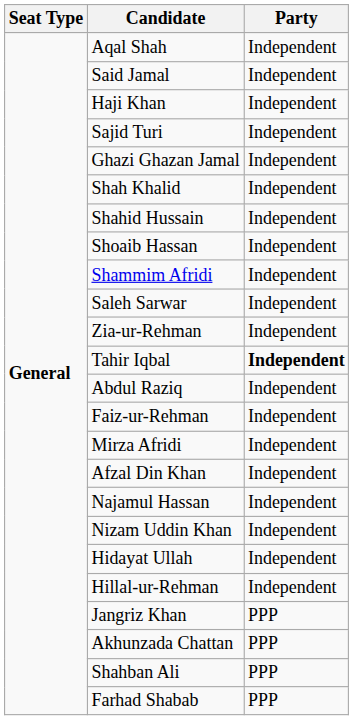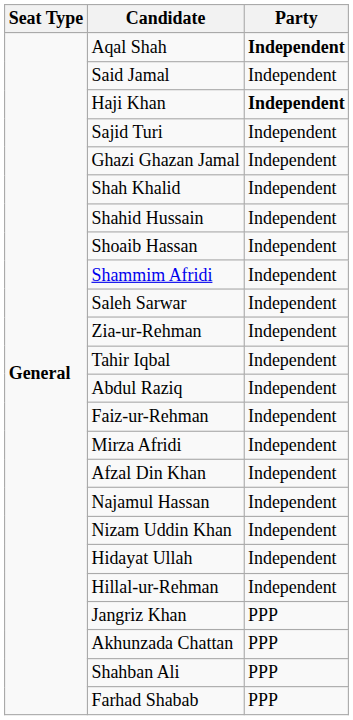(292, 47) normal -> (296, 47) bold
(292, 103) normal -> (296, 103) bold
(296, 359) bold -> (292, 359) normal
